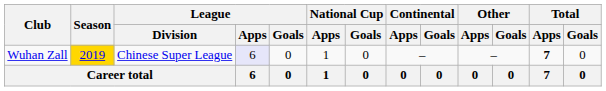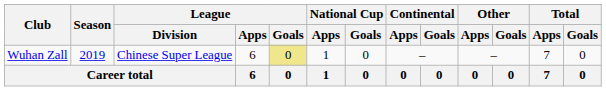(92, 55) gold background -> (92, 55) no background
(252, 55) lavender background -> (252, 55) no background
(288, 55) no background -> (288, 55) khaki background
(547, 55) bold -> (547, 55) normal
